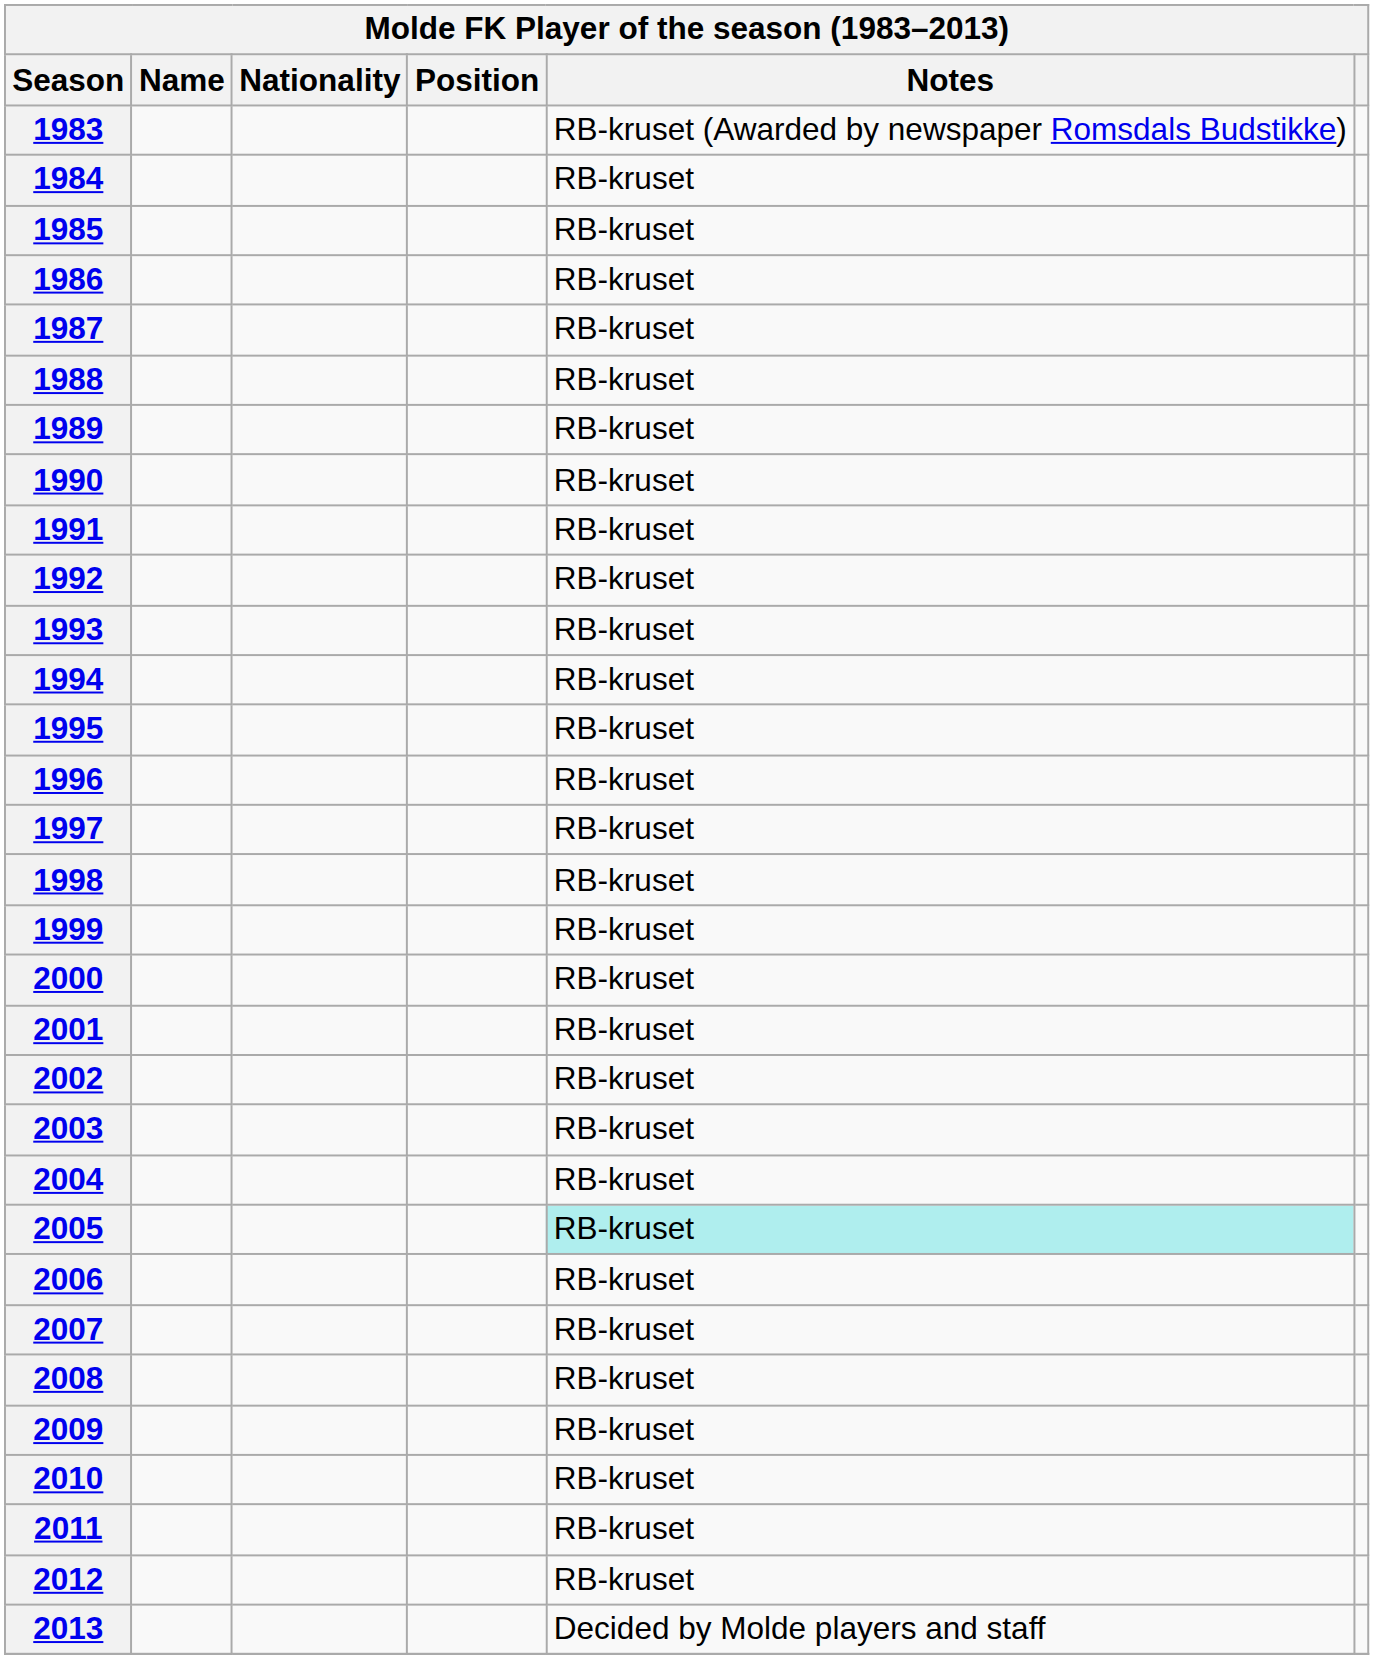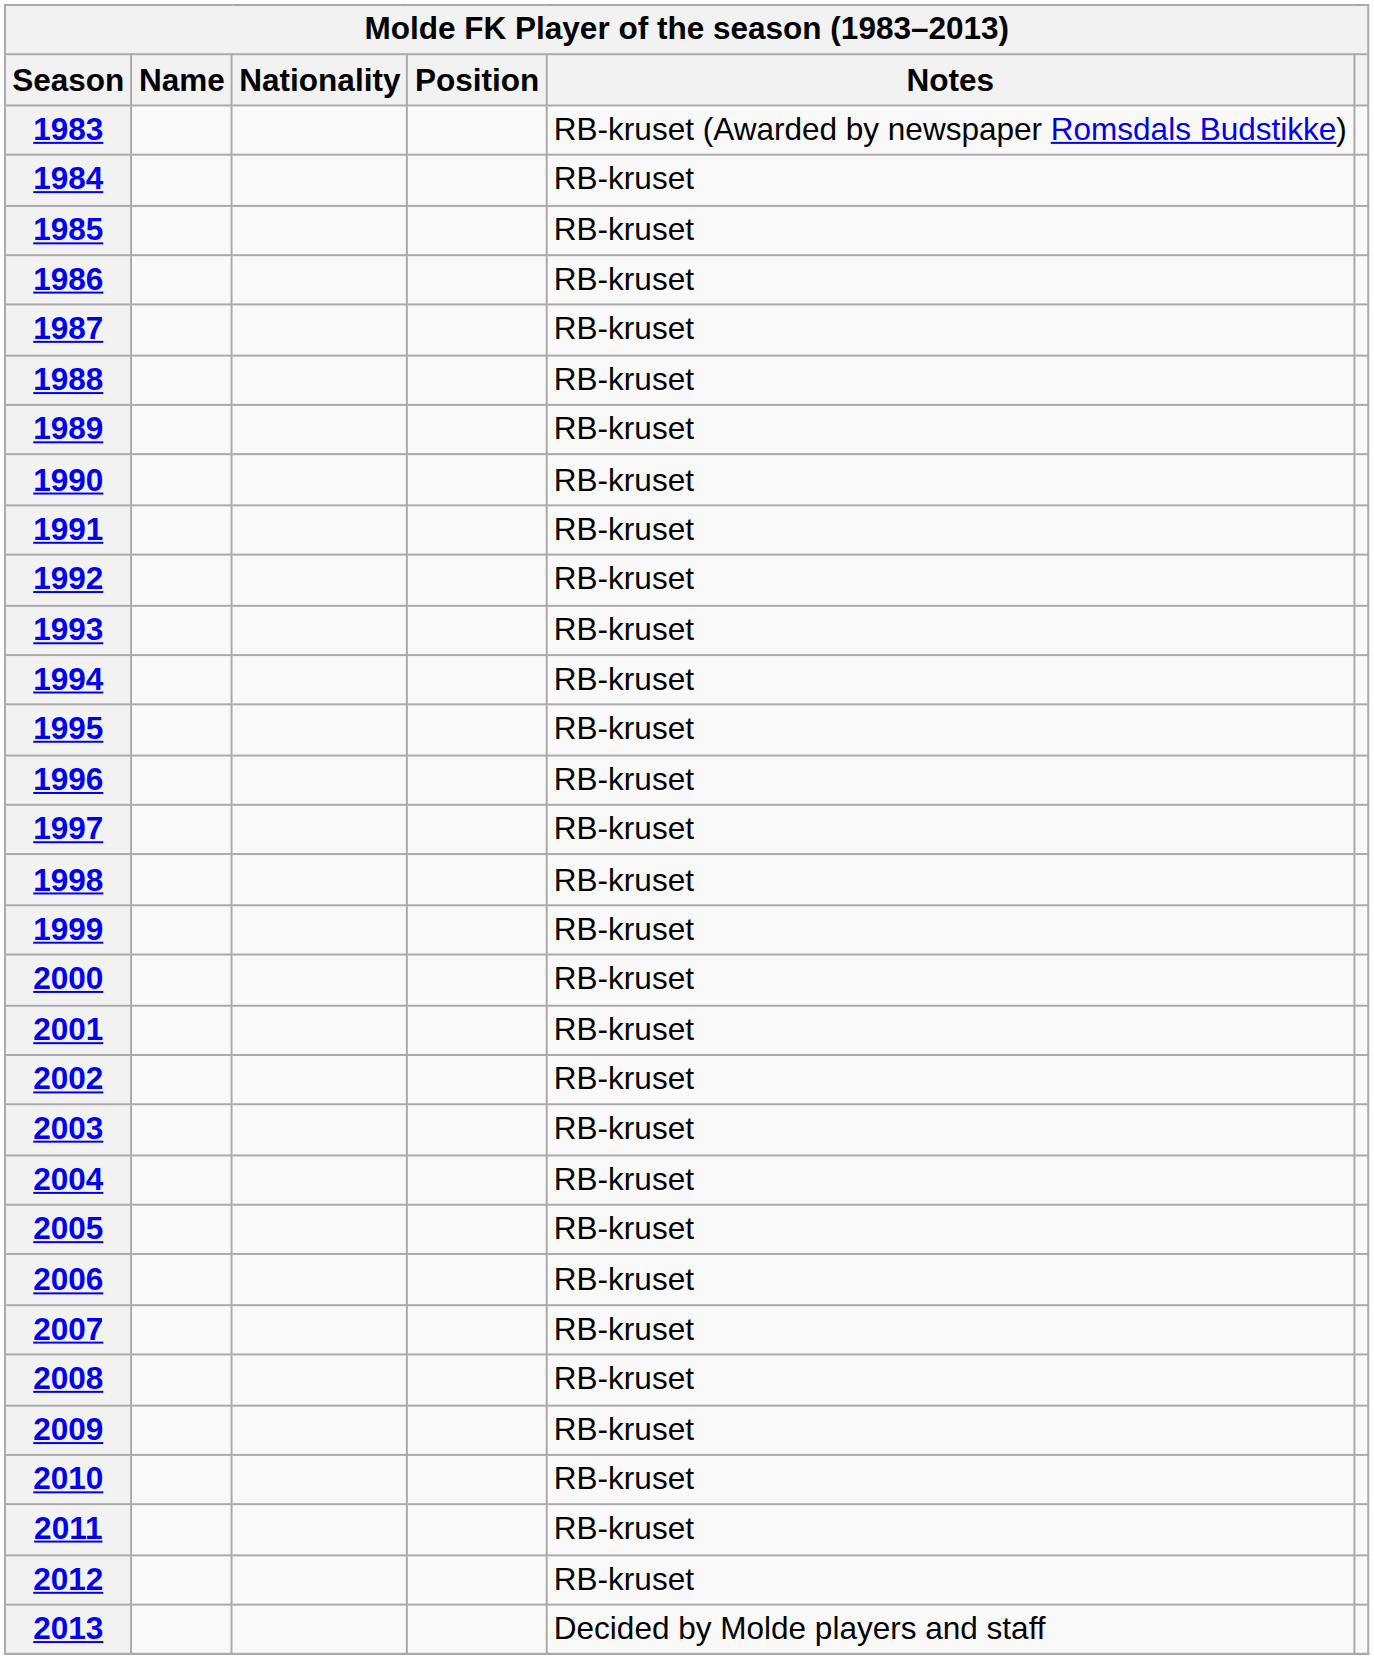(624, 1229) paleturquoise background -> (624, 1229) no background
